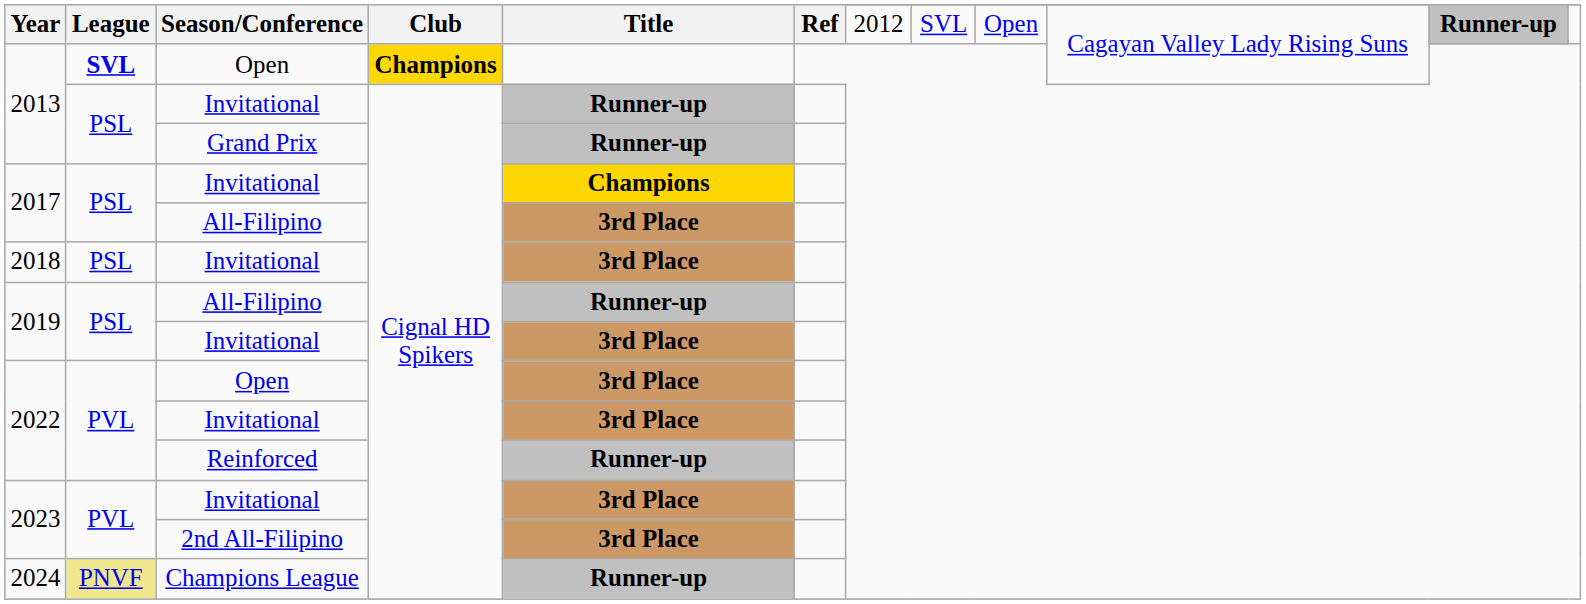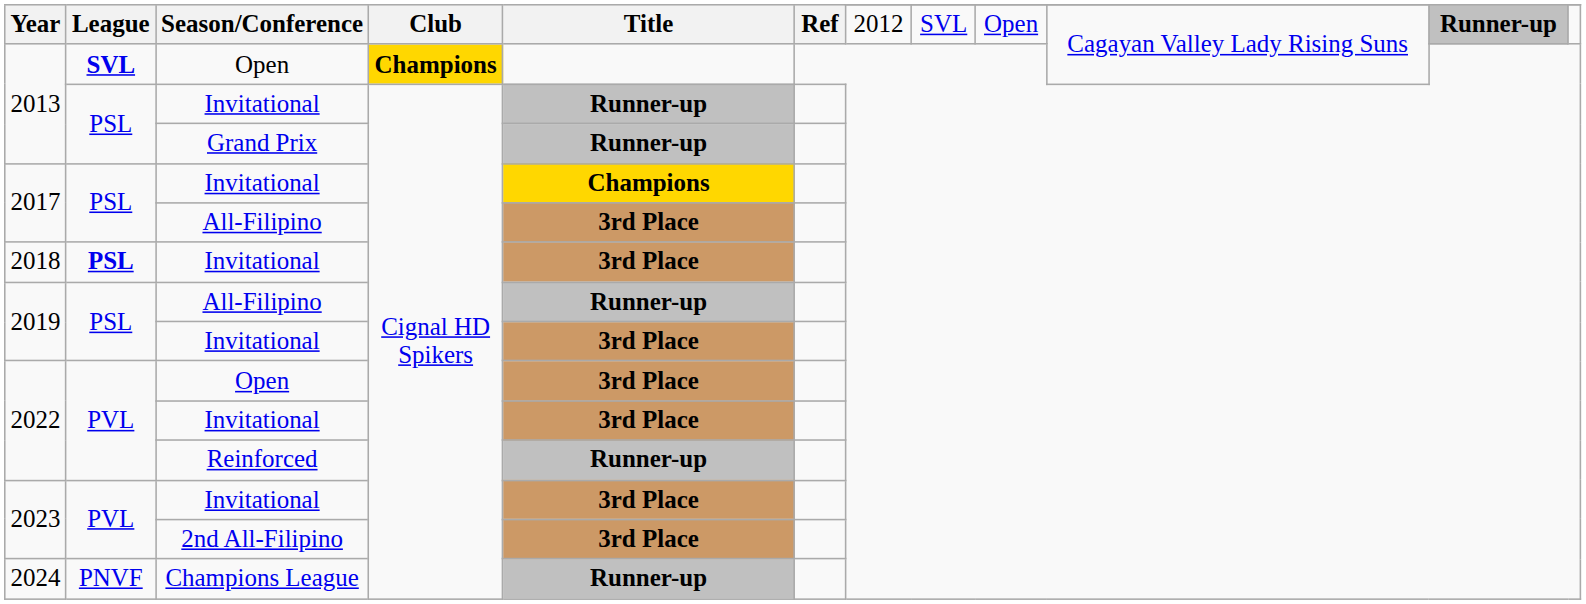(111, 261) normal -> (111, 261) bold
(111, 578) khaki background -> (111, 578) no background
